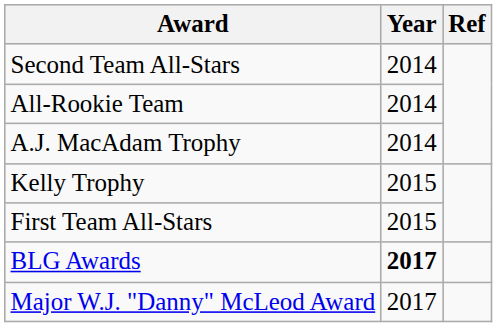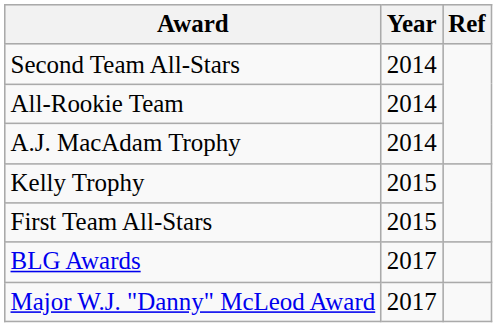(412, 261) bold -> (412, 261) normal
